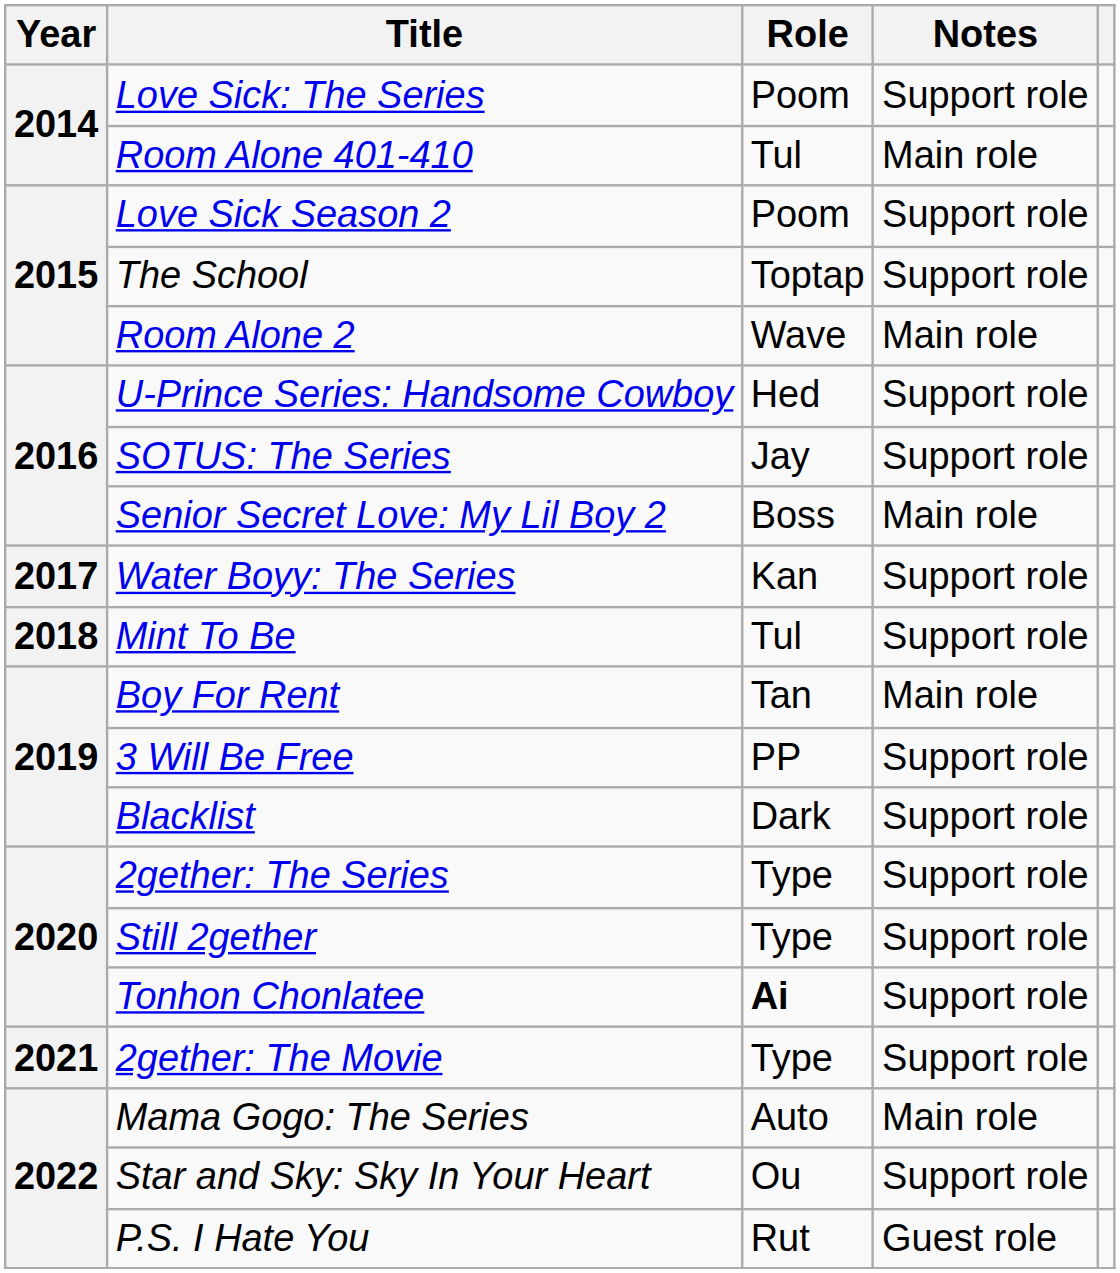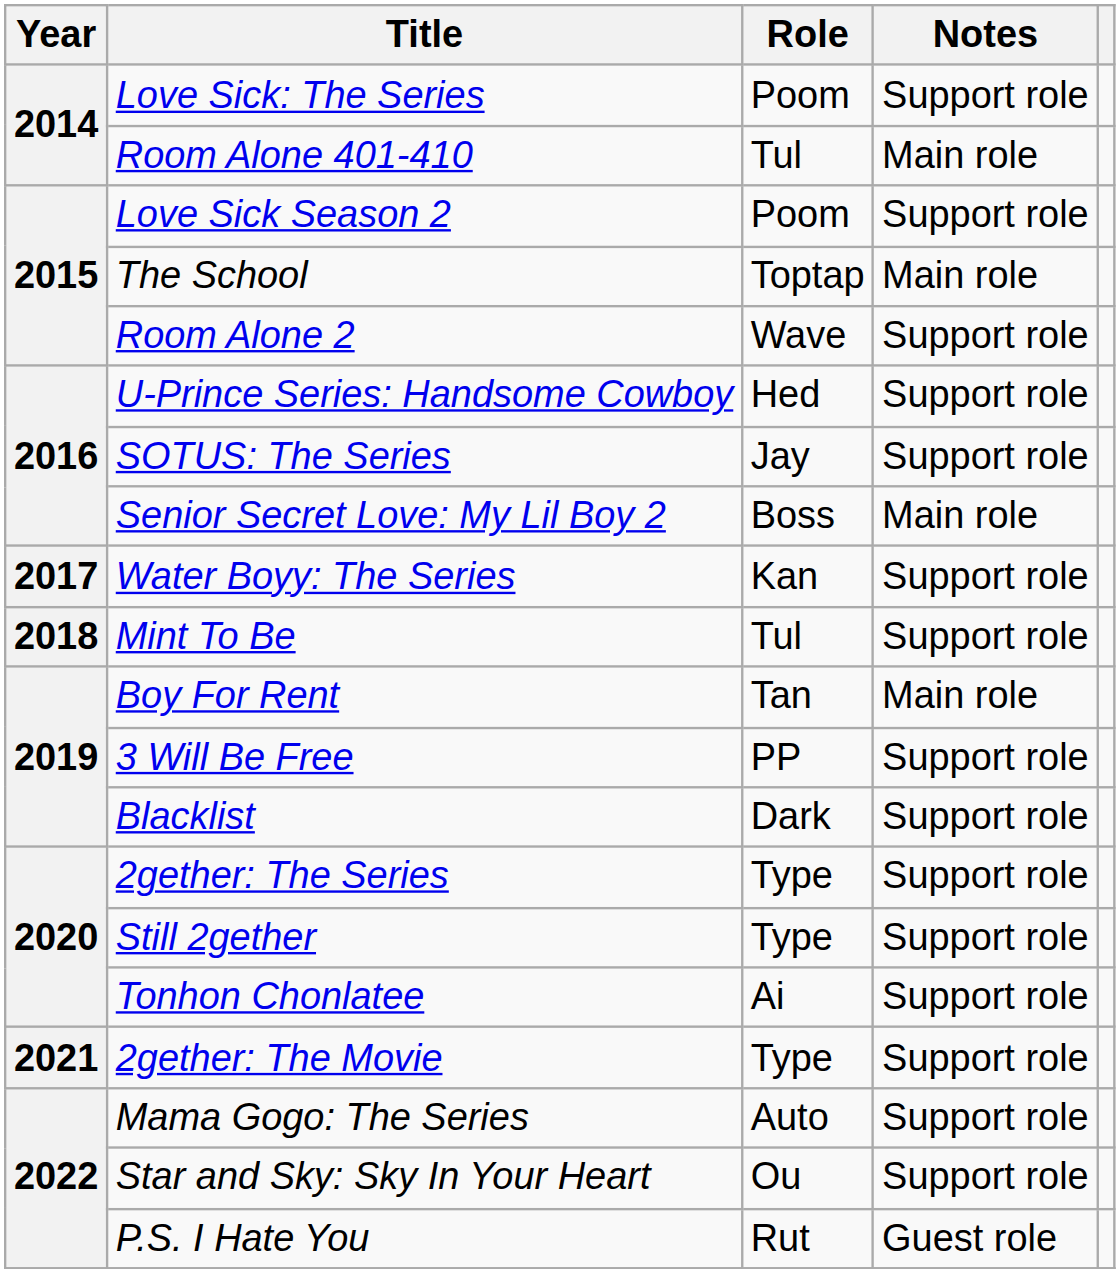(985, 275) Support role -> (960, 275) Main role
(960, 335) Main role -> (985, 335) Support role
(770, 996) bold -> (768, 996) normal
(960, 1117) Main role -> (985, 1117) Support role
